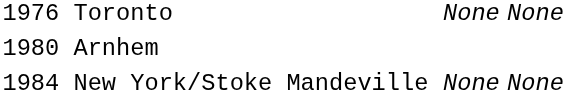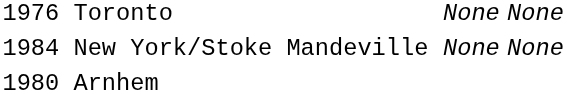rows swapped: (81, 49) <-> (215, 83)
